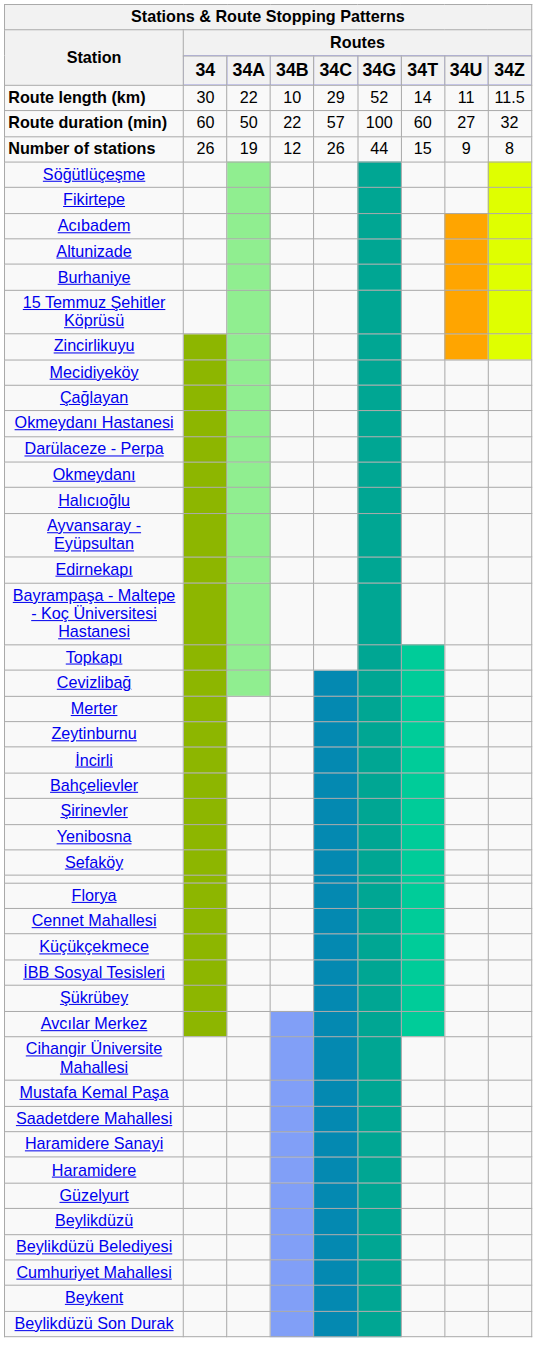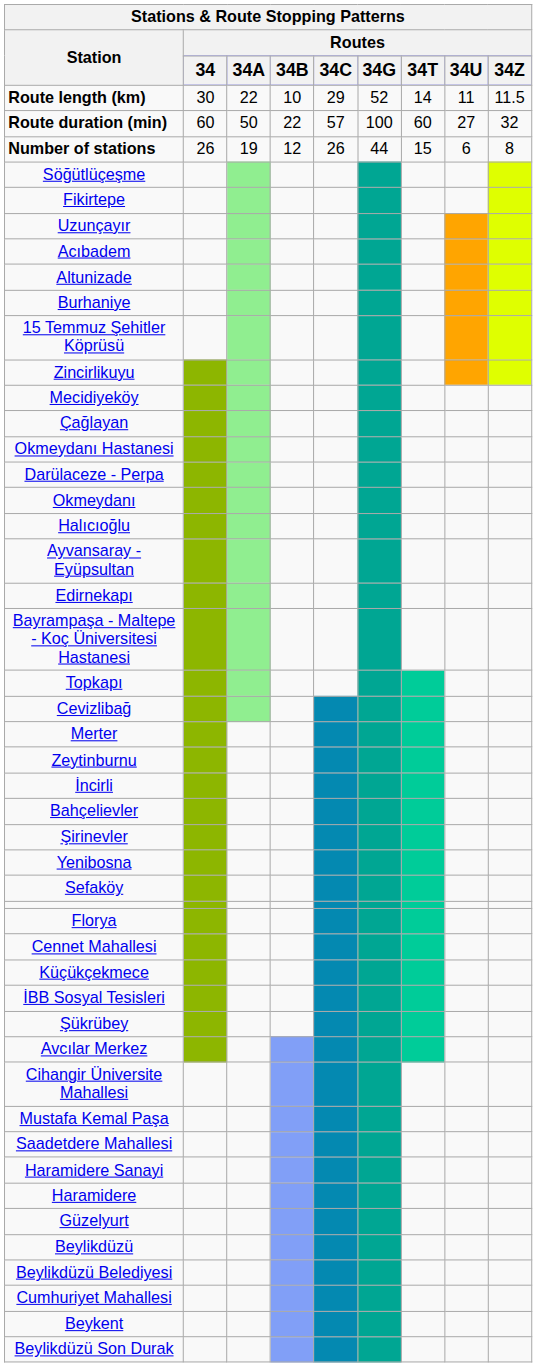(466, 149) 9 -> (466, 149) 6
+ row: (94, 226)
